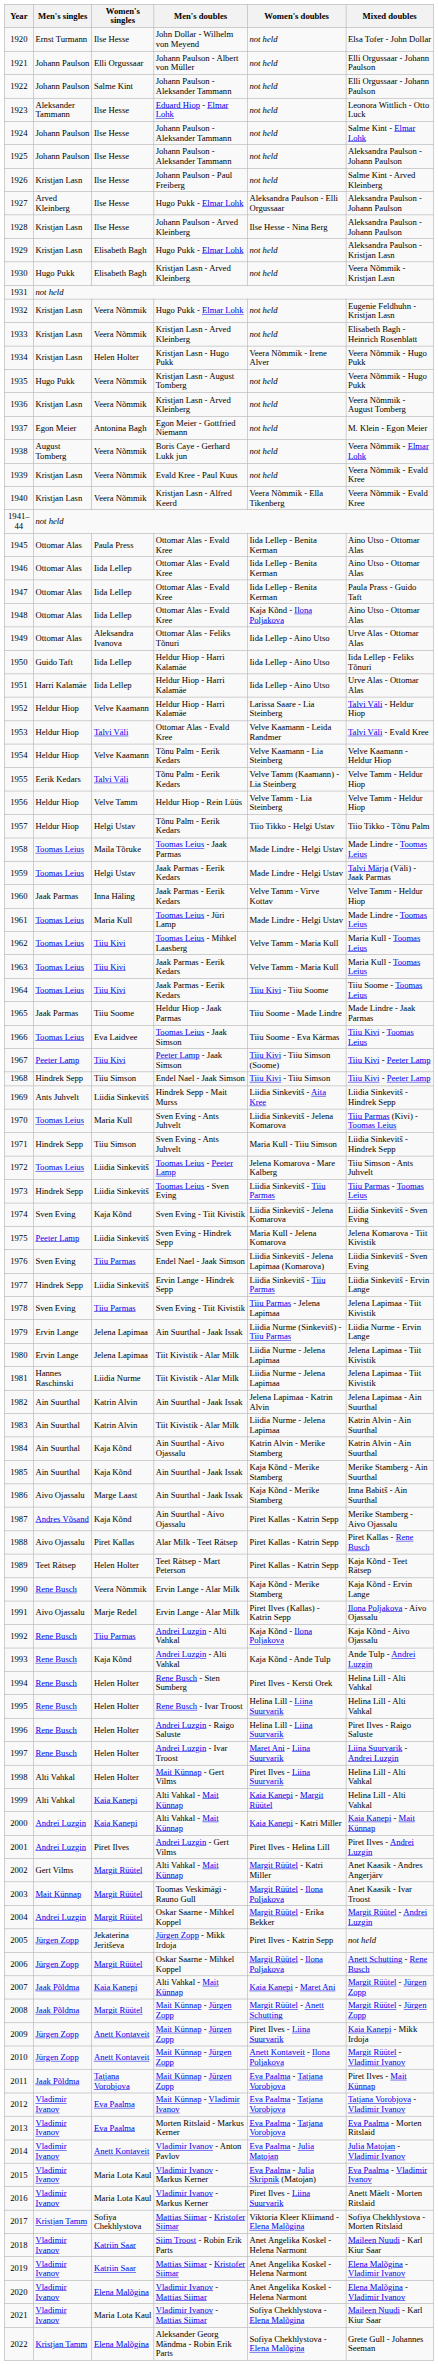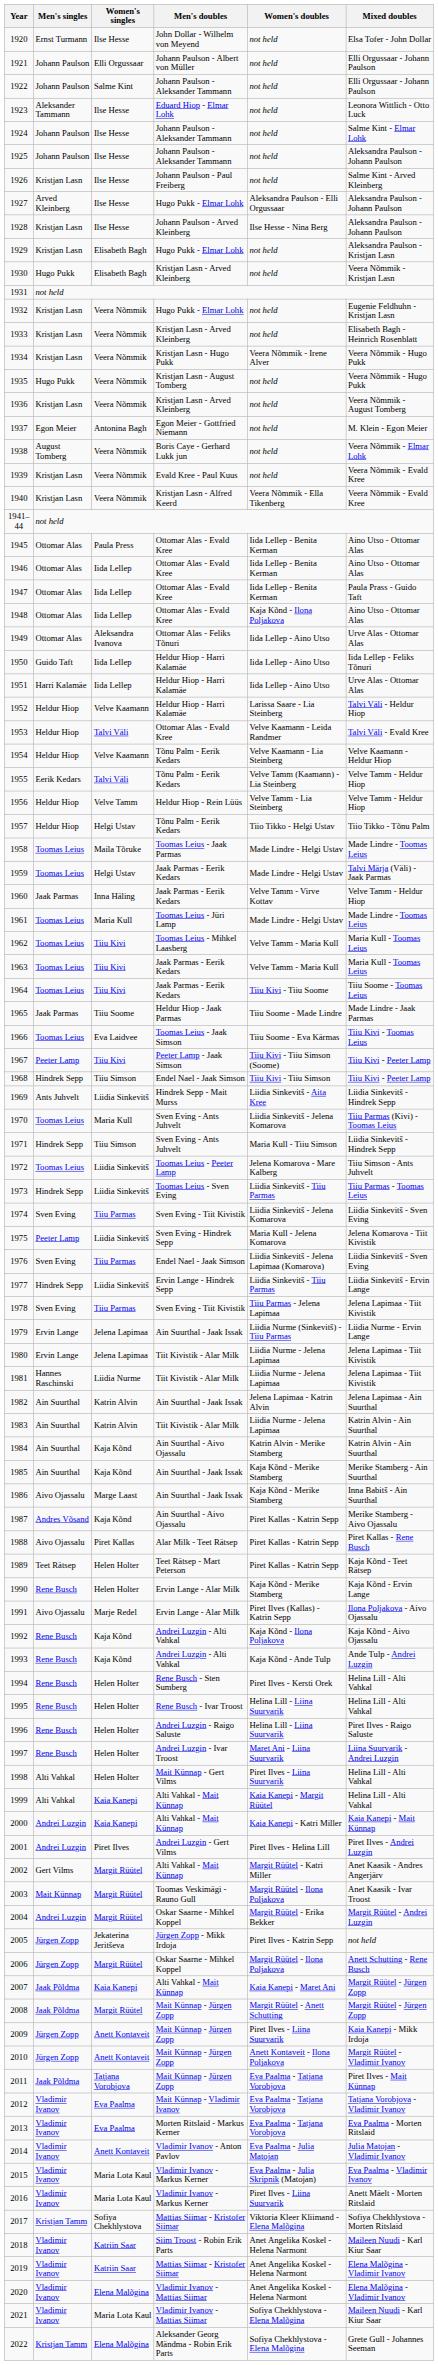(116, 357) Helen Holter -> (120, 357) Veera Nõmmik
(113, 1214) Kaja Kõnd -> (115, 1214) Tiiu Parmas
(120, 1589) Veera Nõmmik -> (116, 1589) Helen Holter
(115, 1636) Tiiu Parmas -> (113, 1636) Kaja Kõnd
